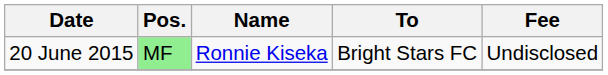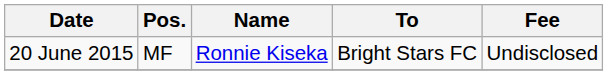(158, 53) lightgreen background -> (158, 53) no background
